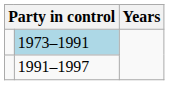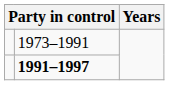(54, 42) lightblue background -> (54, 42) no background
(54, 67) normal -> (54, 67) bold
